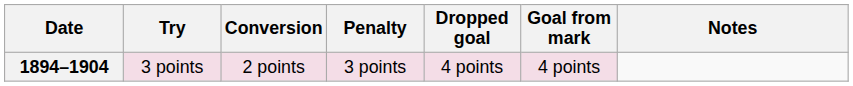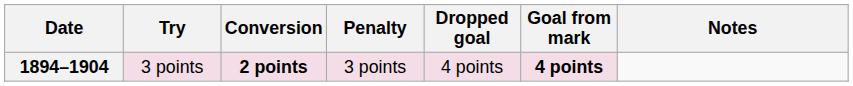(274, 66) normal -> (274, 66) bold
(569, 66) normal -> (569, 66) bold
